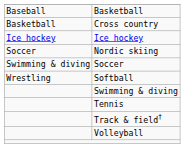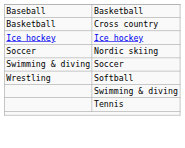- row: (128, 119)
- row: (119, 133)
